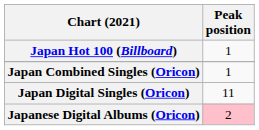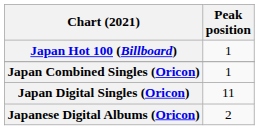(228, 114) pink background -> (228, 114) no background
